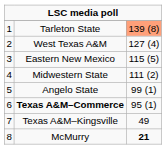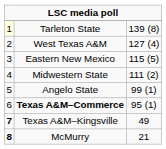(9, 28) no background -> (9, 28) lightyellow background
(144, 28) lightsalmon background -> (144, 28) no background
(9, 121) normal -> (9, 121) bold
(9, 136) normal -> (9, 136) bold
(144, 136) bold -> (144, 136) normal
